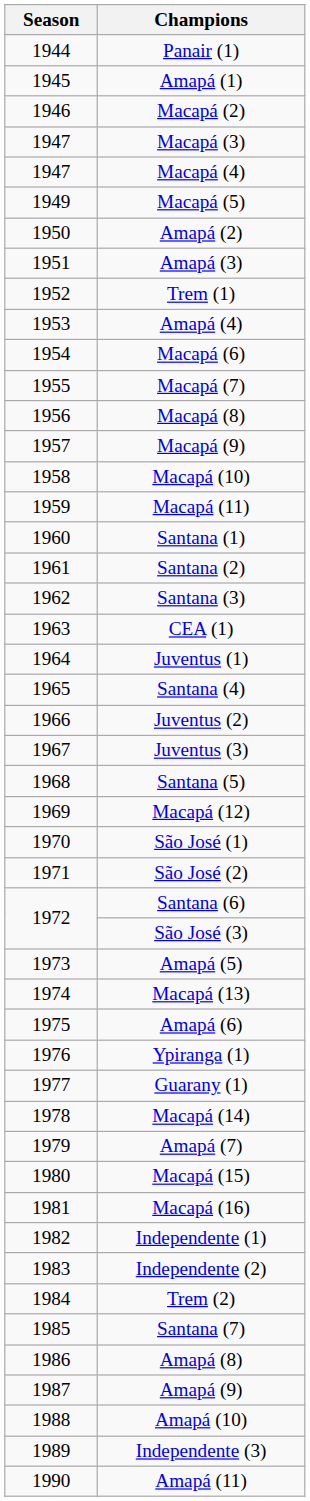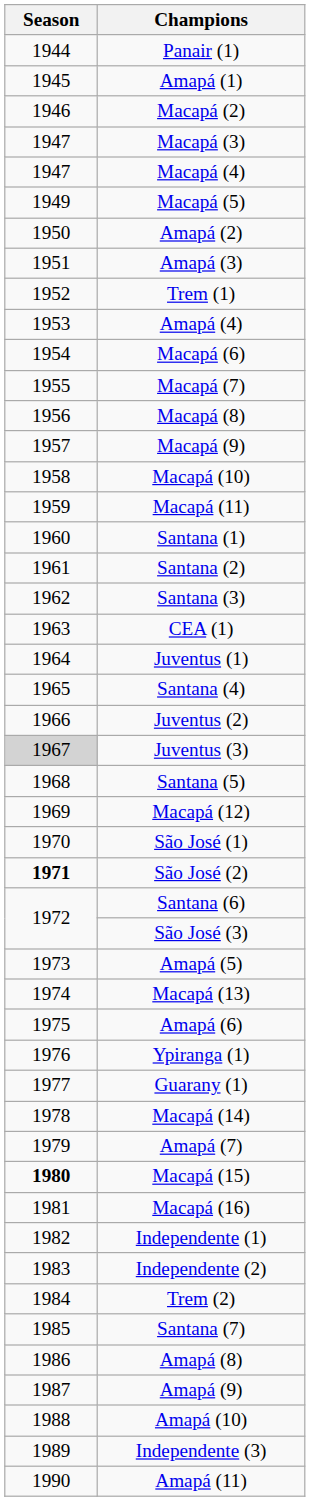(51, 750) no background -> (51, 750) lightgrey background
(51, 872) normal -> (51, 872) bold
(51, 1176) normal -> (51, 1176) bold
